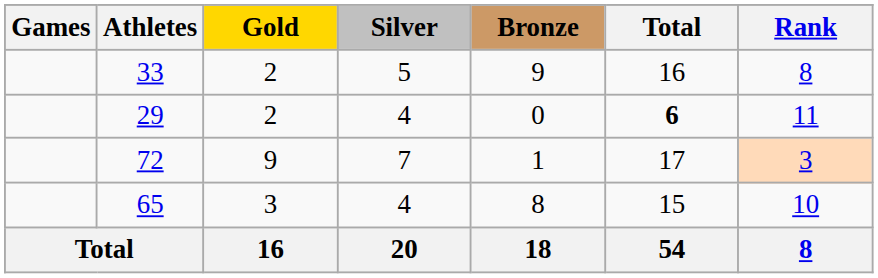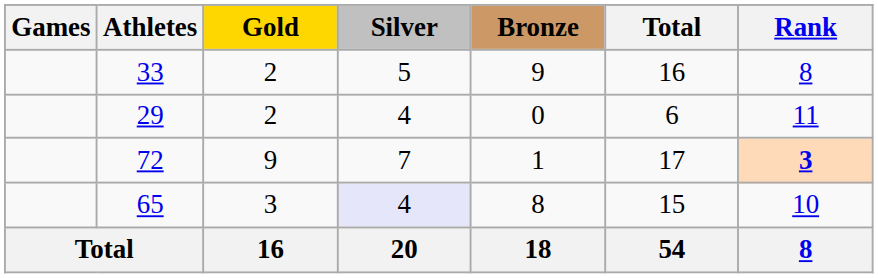(672, 115) bold -> (672, 115) normal
(806, 160) normal -> (806, 160) bold
(404, 204) no background -> (404, 204) lavender background
